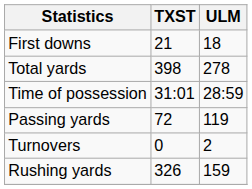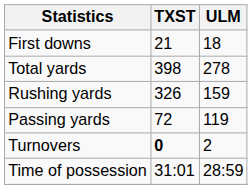rows swapped: (60, 171) <-> (78, 94)
(159, 145) normal -> (159, 145) bold
